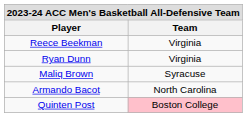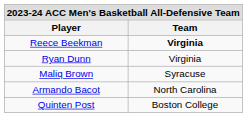(185, 43) normal -> (185, 43) bold
(185, 105) pink background -> (185, 105) no background
